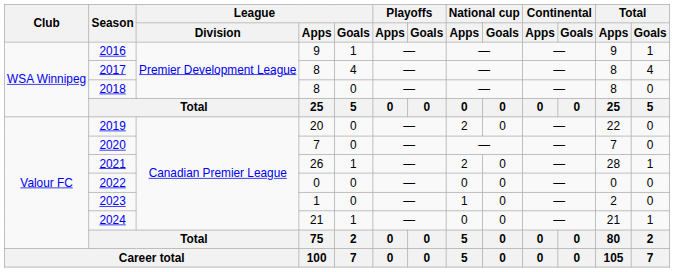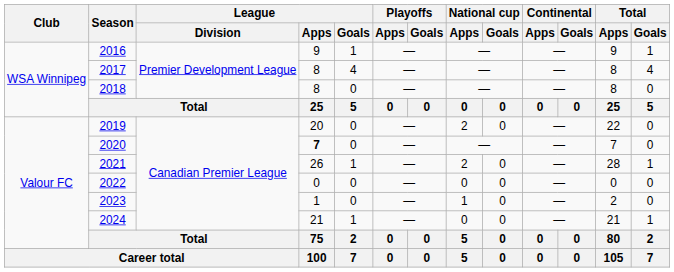(317, 145) normal -> (317, 145) bold
